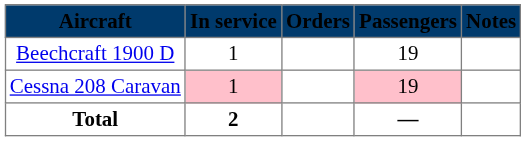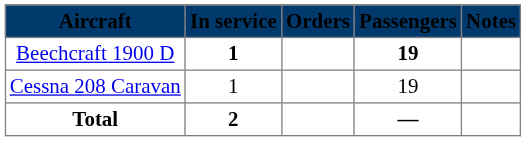(233, 53) normal -> (233, 53) bold
(408, 53) normal -> (408, 53) bold
(233, 86) pink background -> (233, 86) no background
(408, 86) pink background -> (408, 86) no background
